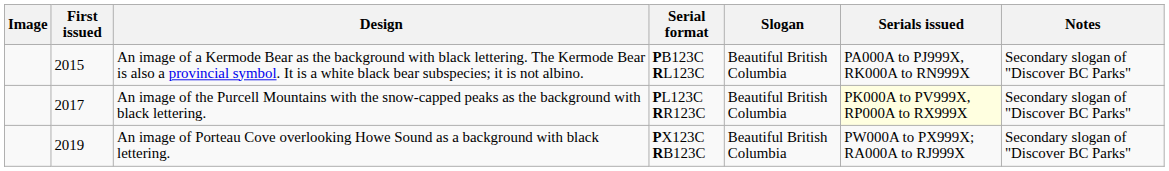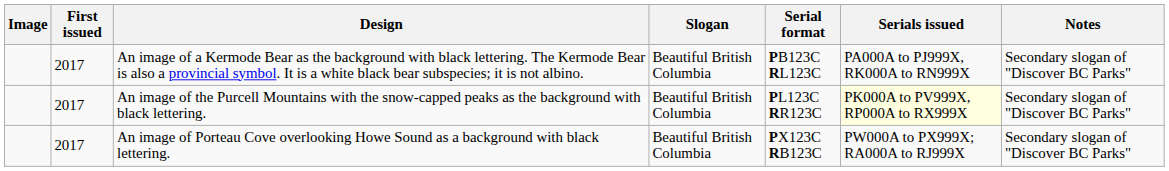columns swapped: (783, 24) <-> (687, 24)
(69, 65) 2015 -> (69, 65) 2017
(69, 145) 2019 -> (69, 145) 2017
